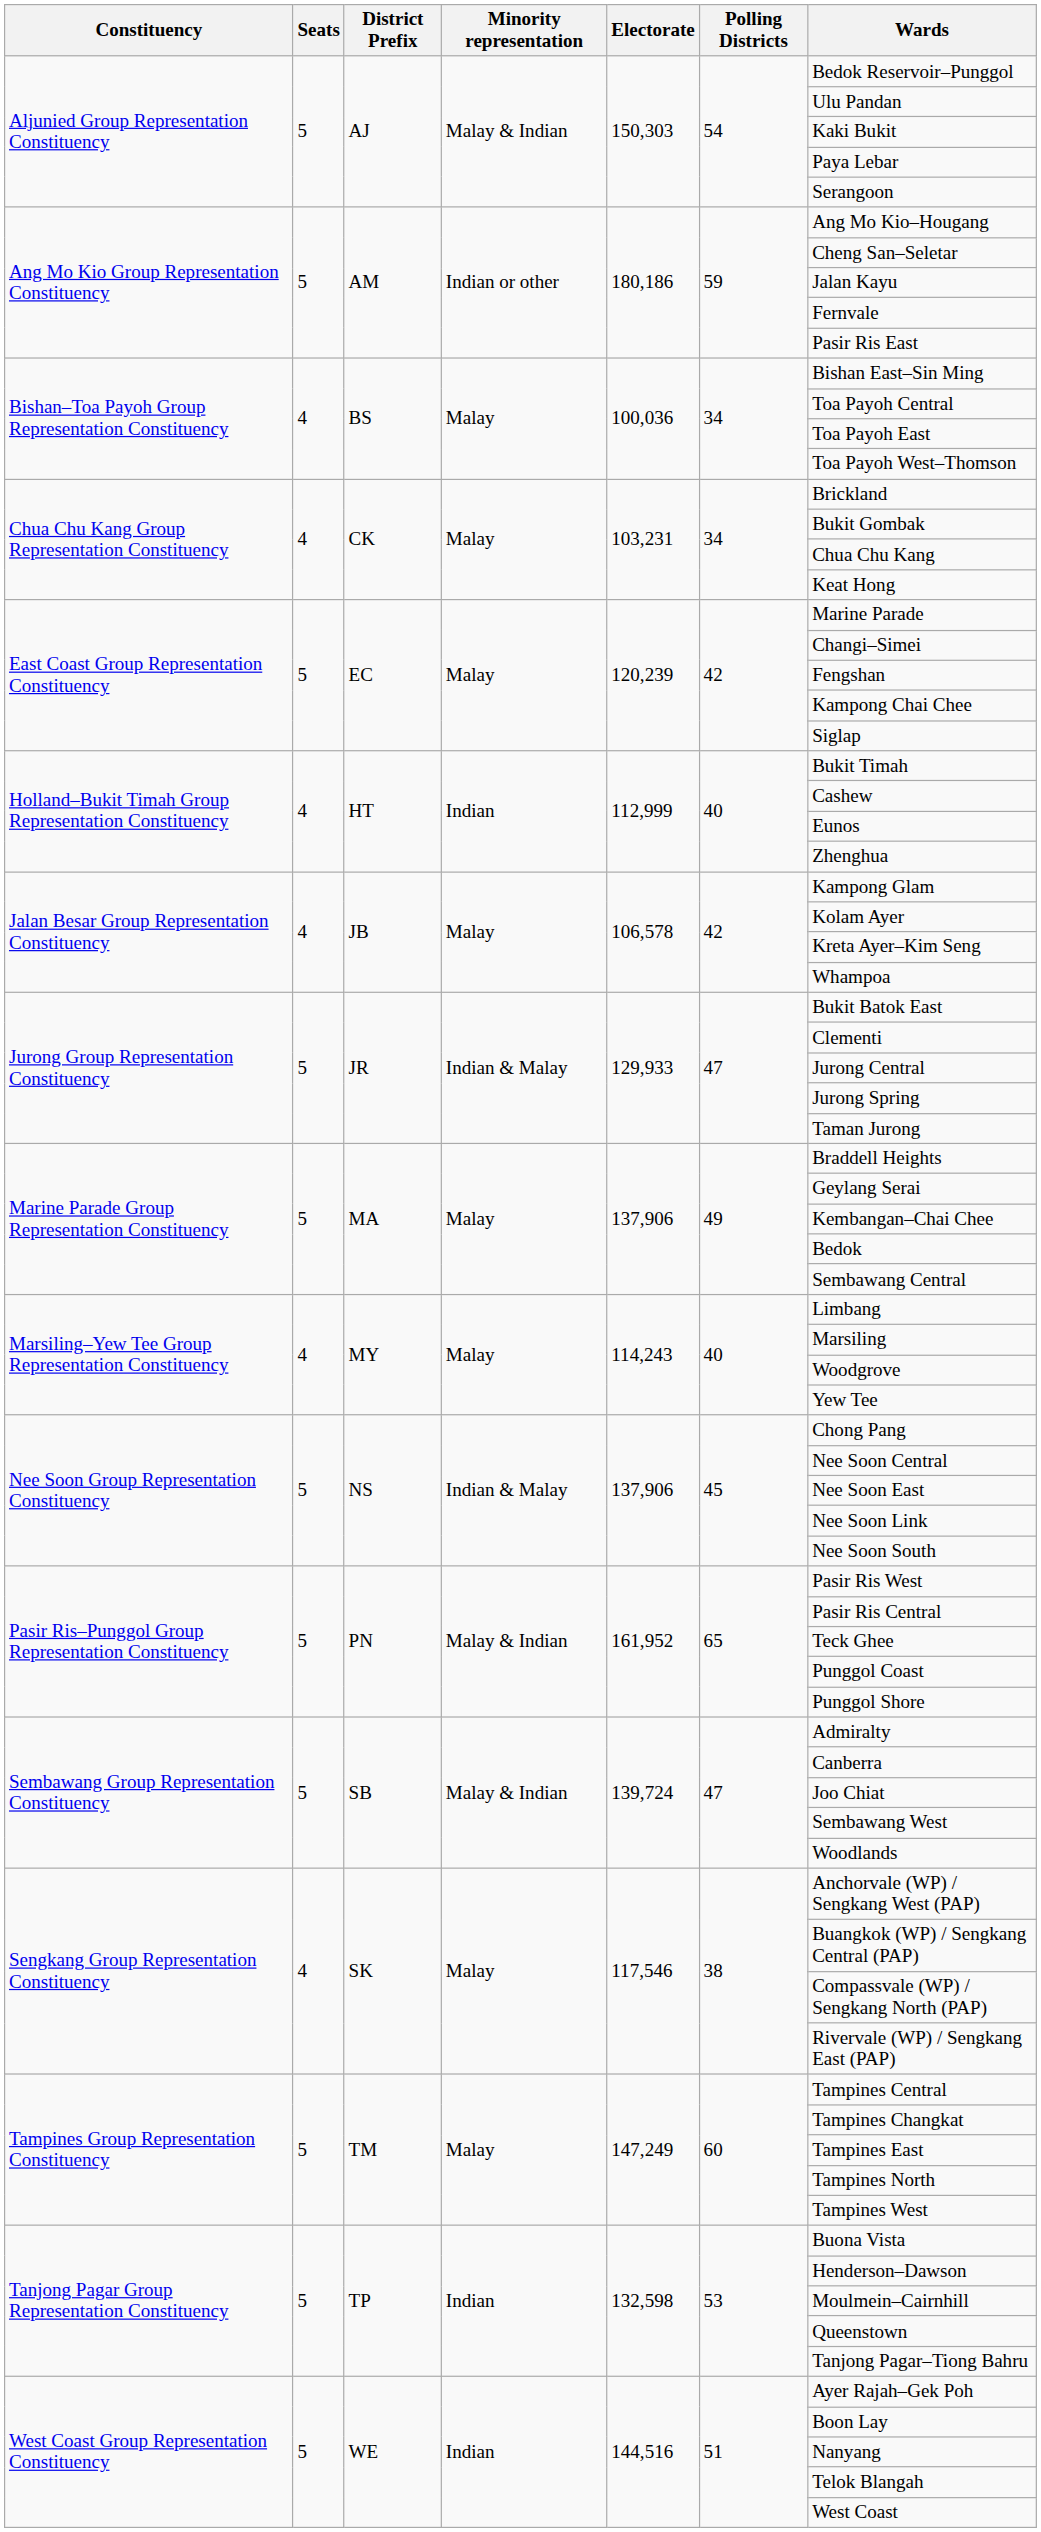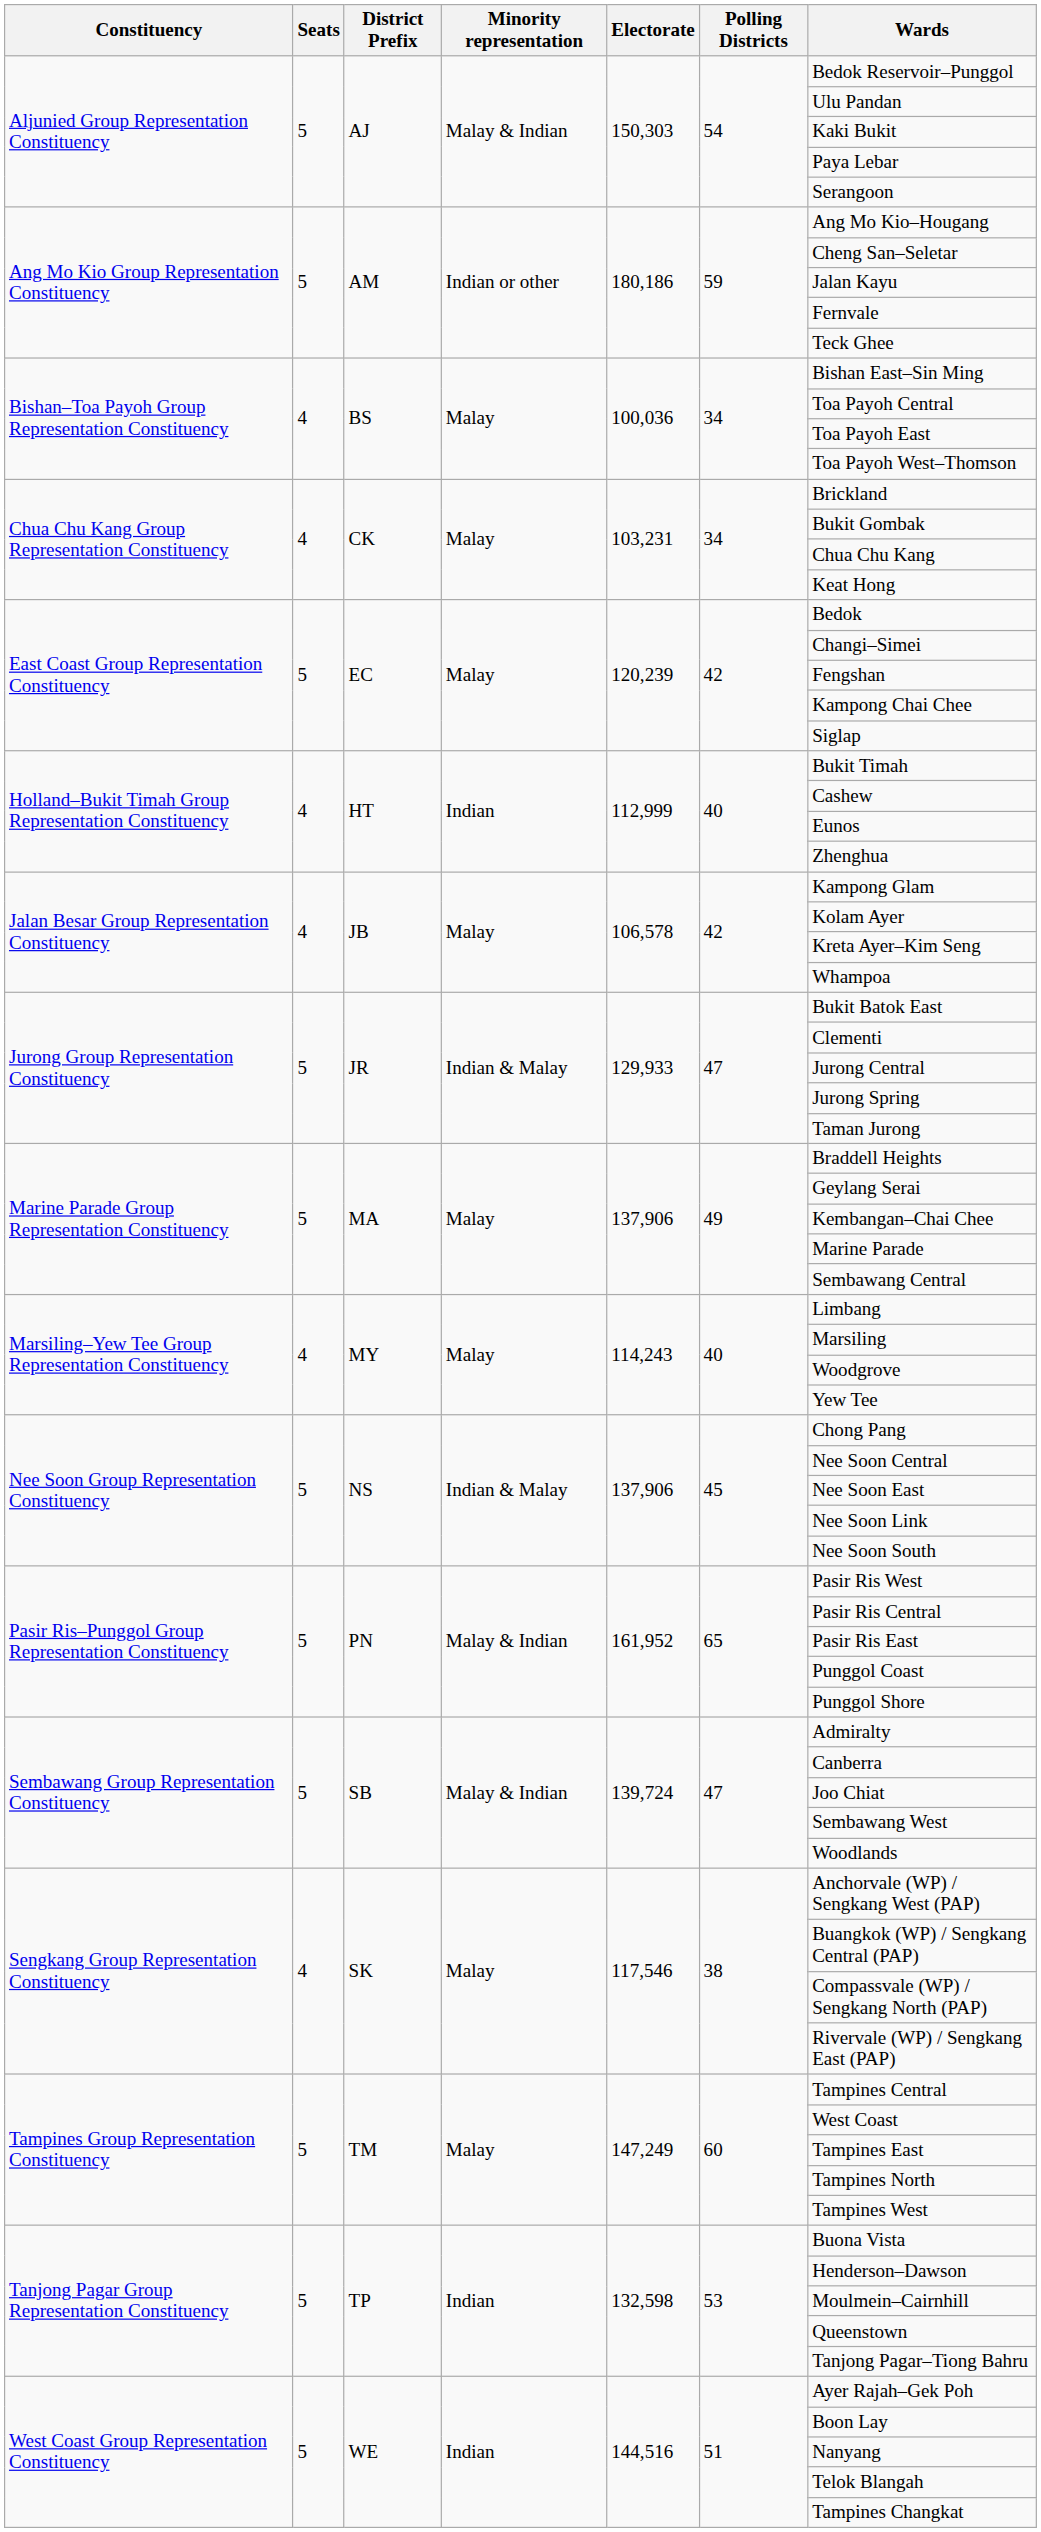(865, 342) Pasir Ris East -> (853, 342) Teck Ghee
(868, 614) Marine Parade -> (837, 614) Bedok
(837, 1248) Bedok -> (868, 1248) Marine Parade
(853, 1641) Teck Ghee -> (865, 1641) Pasir Ris East
(888, 2119) Tampines Changkat -> (855, 2119) West Coast
(855, 2512) West Coast -> (888, 2512) Tampines Changkat
